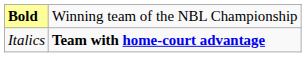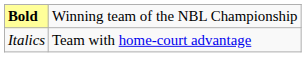(159, 39) bold -> (152, 39) normal
